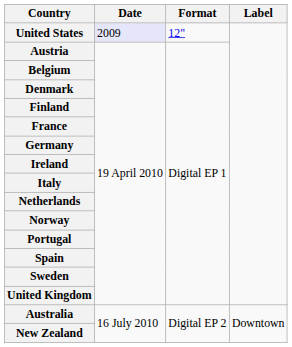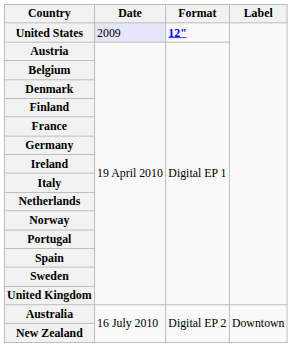(177, 32) normal -> (178, 32) bold
